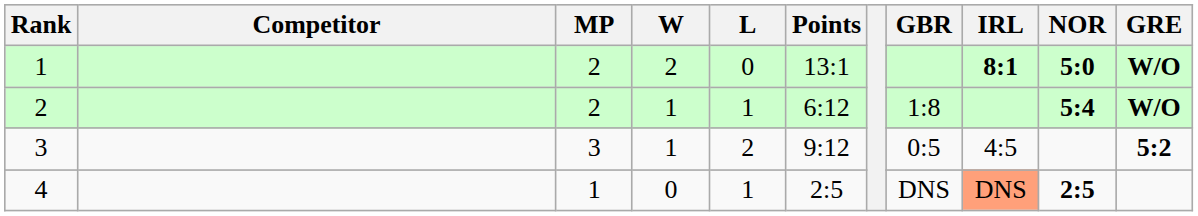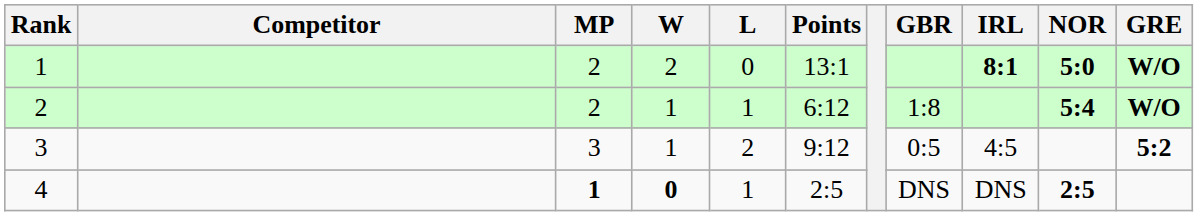(594, 189) normal -> (594, 189) bold
(671, 189) normal -> (671, 189) bold
(1001, 189) lightsalmon background -> (1001, 189) no background
